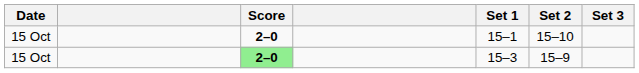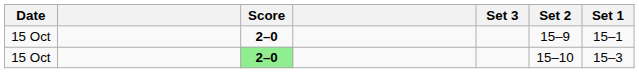columns swapped: (502, 15) <-> (608, 15)
(555, 37) 15–10 -> (555, 37) 15–9
(555, 58) 15–9 -> (555, 58) 15–10
